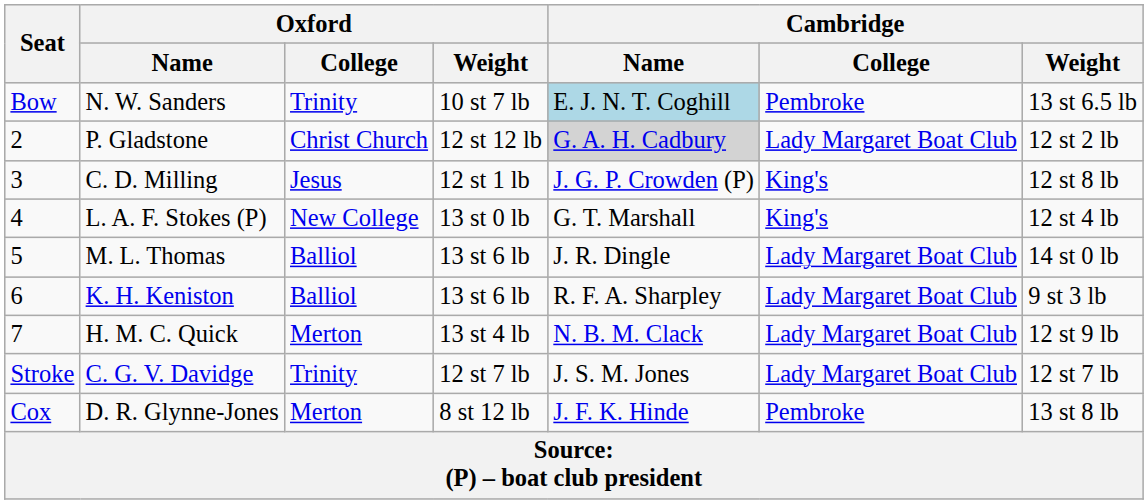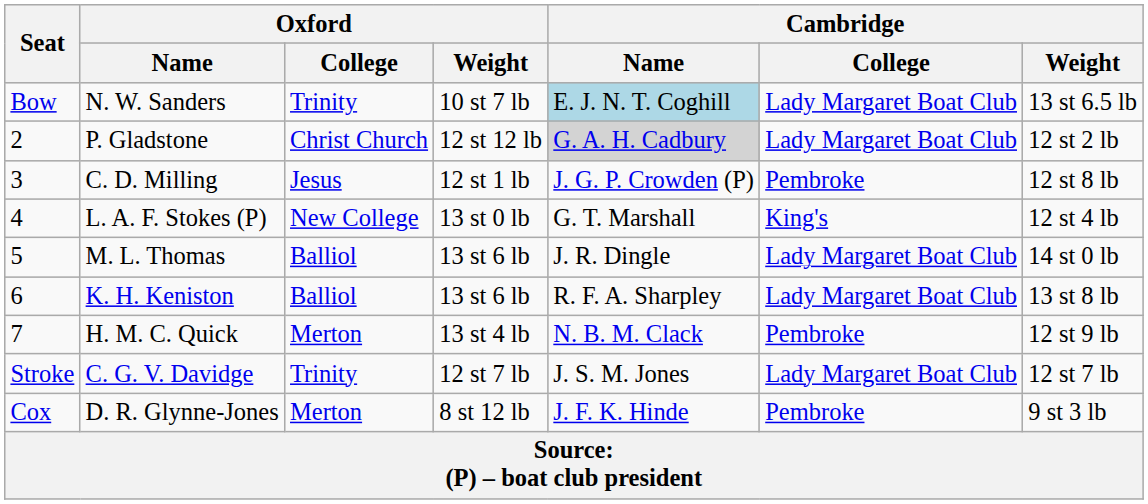(815, 101) Pembroke -> (891, 101) Lady Margaret Boat Club
(797, 179) King's -> (815, 179) Pembroke
(1067, 295) 9 st 3 lb -> (1074, 295) 13 st 8 lb
(891, 334) Lady Margaret Boat Club -> (815, 334) Pembroke
(1074, 412) 13 st 8 lb -> (1067, 412) 9 st 3 lb
